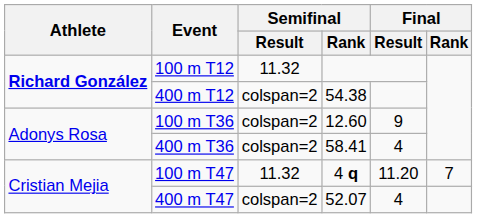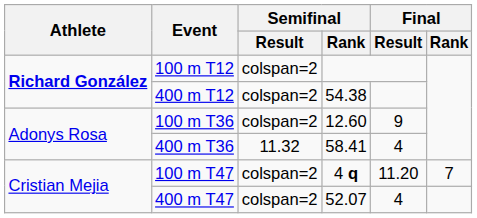(280, 69) 11.32 -> (280, 69) colspan=2
(280, 147) colspan=2 -> (280, 147) 11.32
(280, 174) 11.32 -> (280, 174) colspan=2
